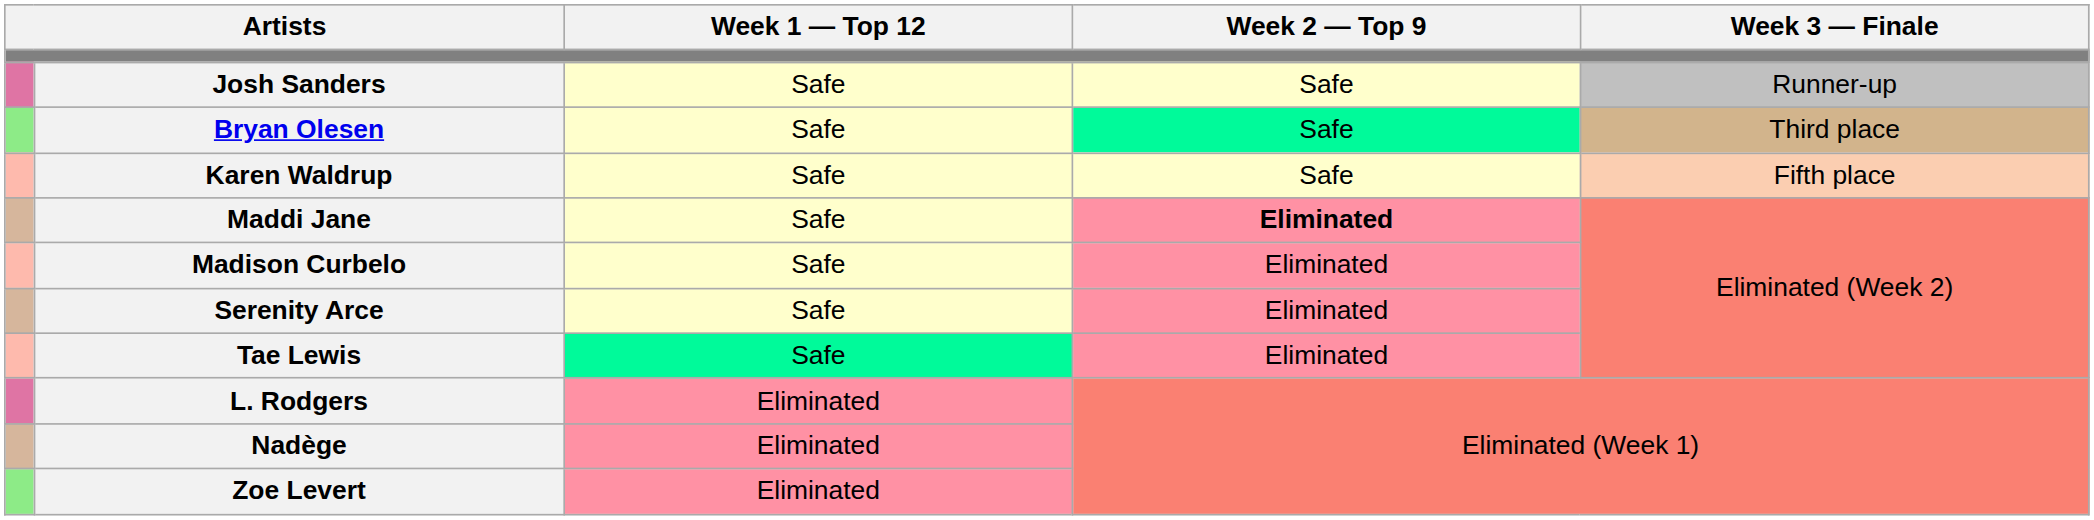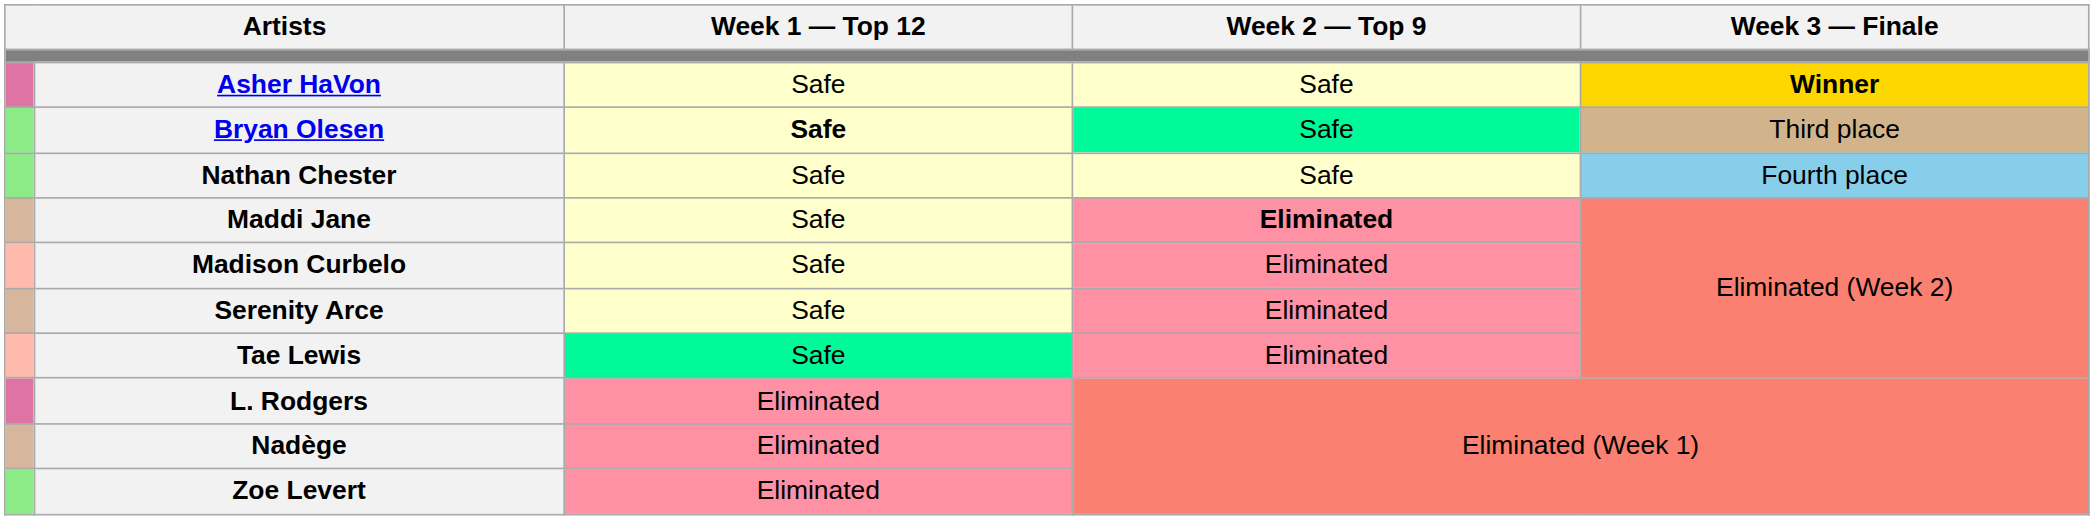+ row: (299, 84)
- row: (299, 84)
(818, 129) normal -> (818, 129) bold
+ row: (299, 174)
- row: (299, 174)
